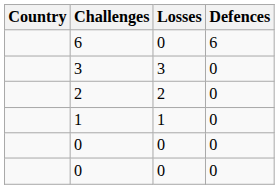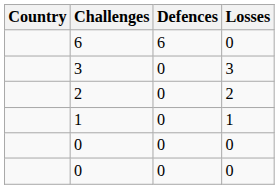columns swapped: (240, 17) <-> (179, 17)
